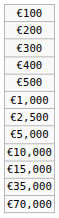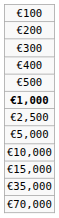(29, 100) normal -> (29, 100) bold
